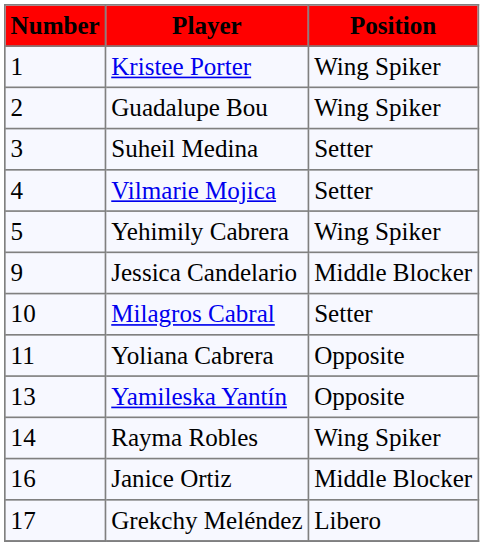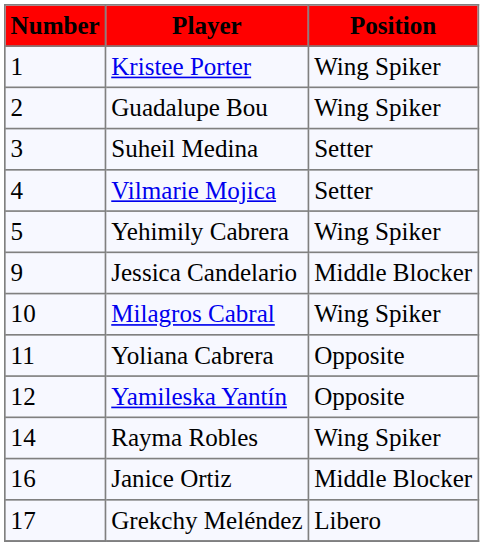(343, 313) Setter -> (377, 313) Wing Spiker
(23, 396) 13 -> (23, 396) 12
